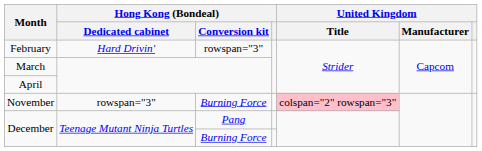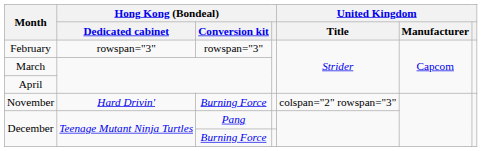(126, 48) Hard Drivin' -> (126, 48) rowspan="3"
(126, 102) rowspan="3" -> (126, 102) Hard Drivin'
(338, 102) pink background -> (338, 102) no background
